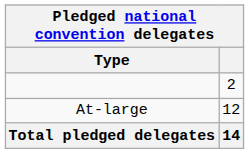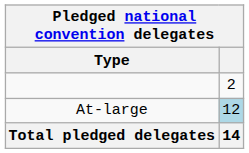(231, 111) no background -> (231, 111) lightblue background
